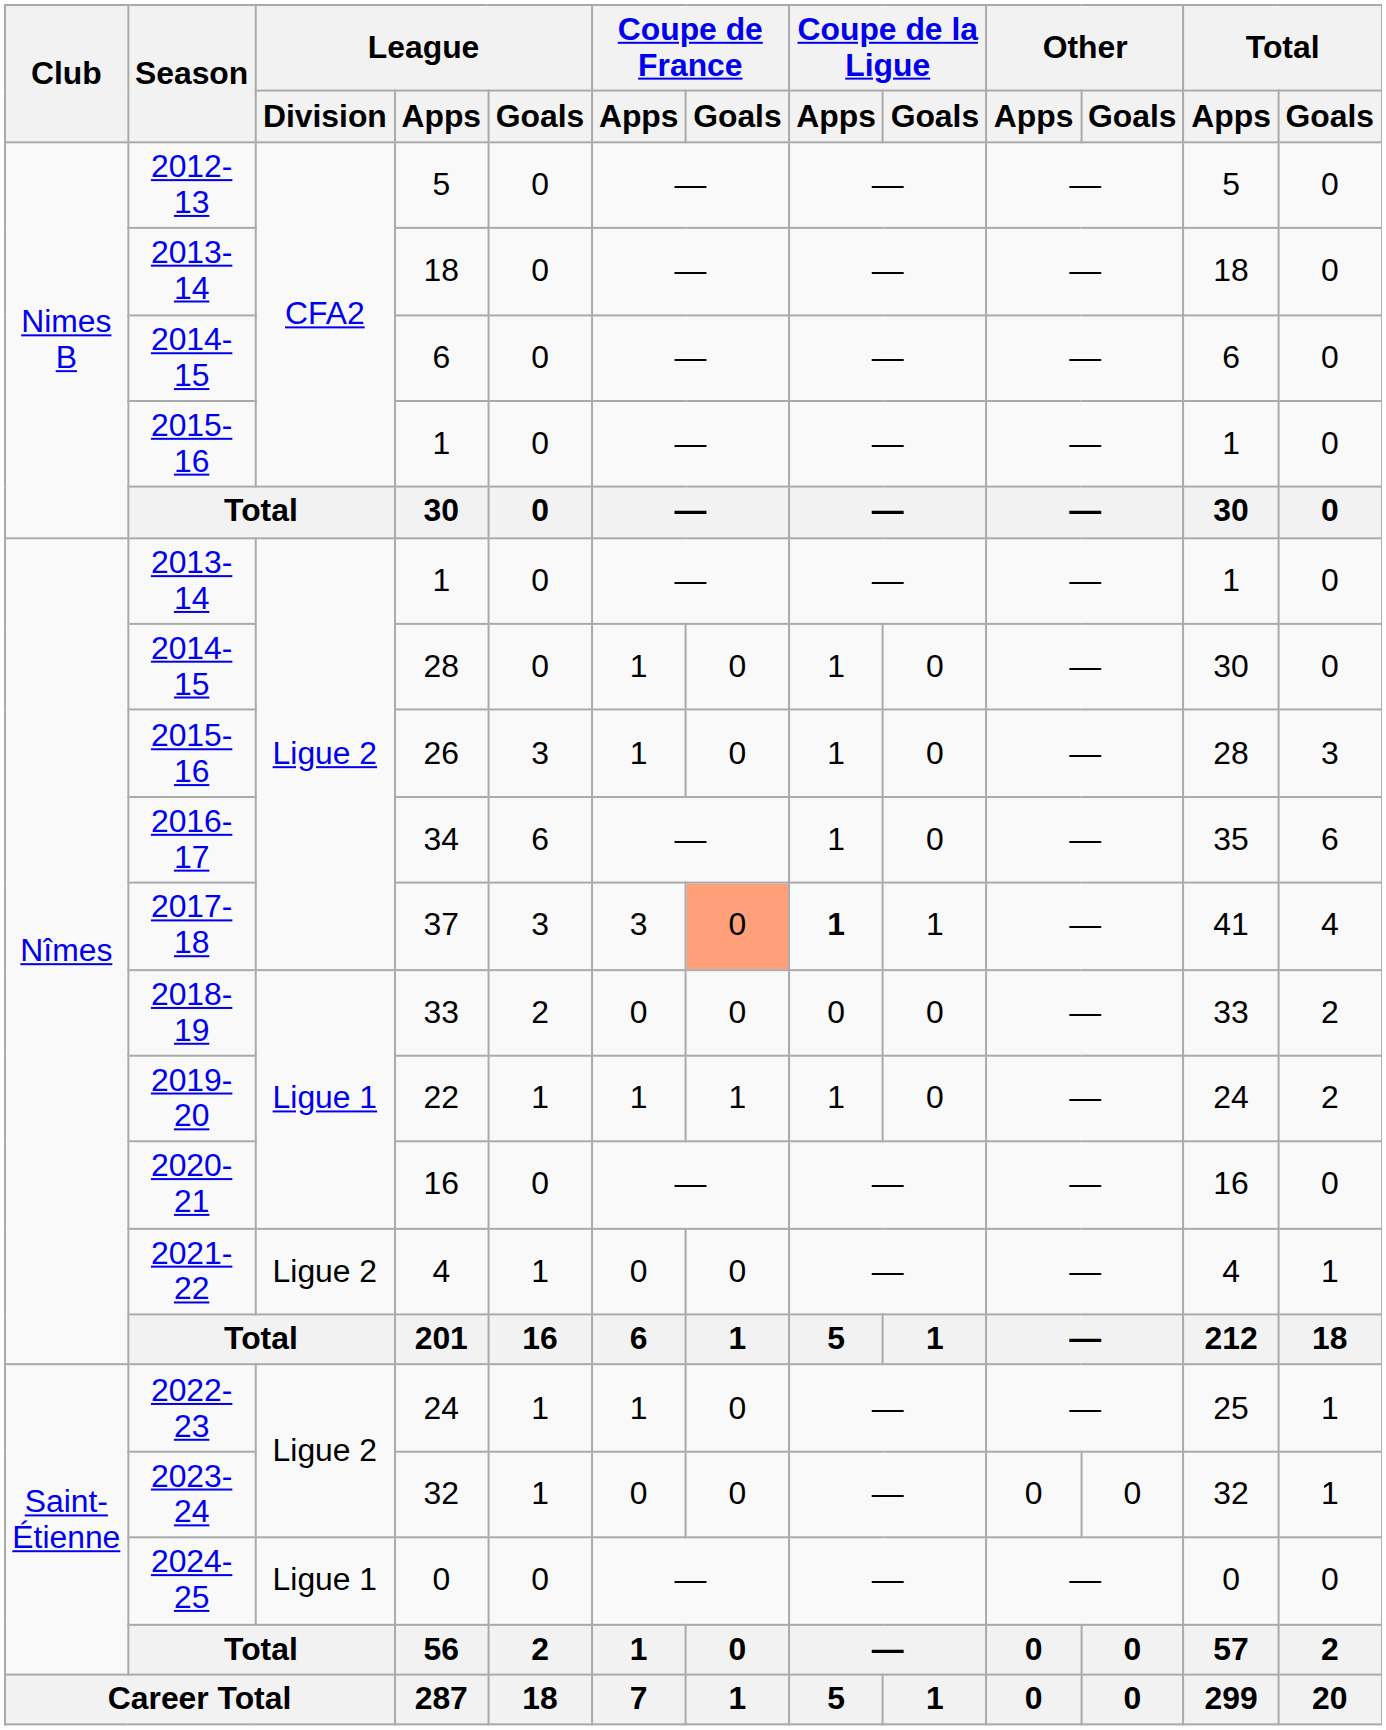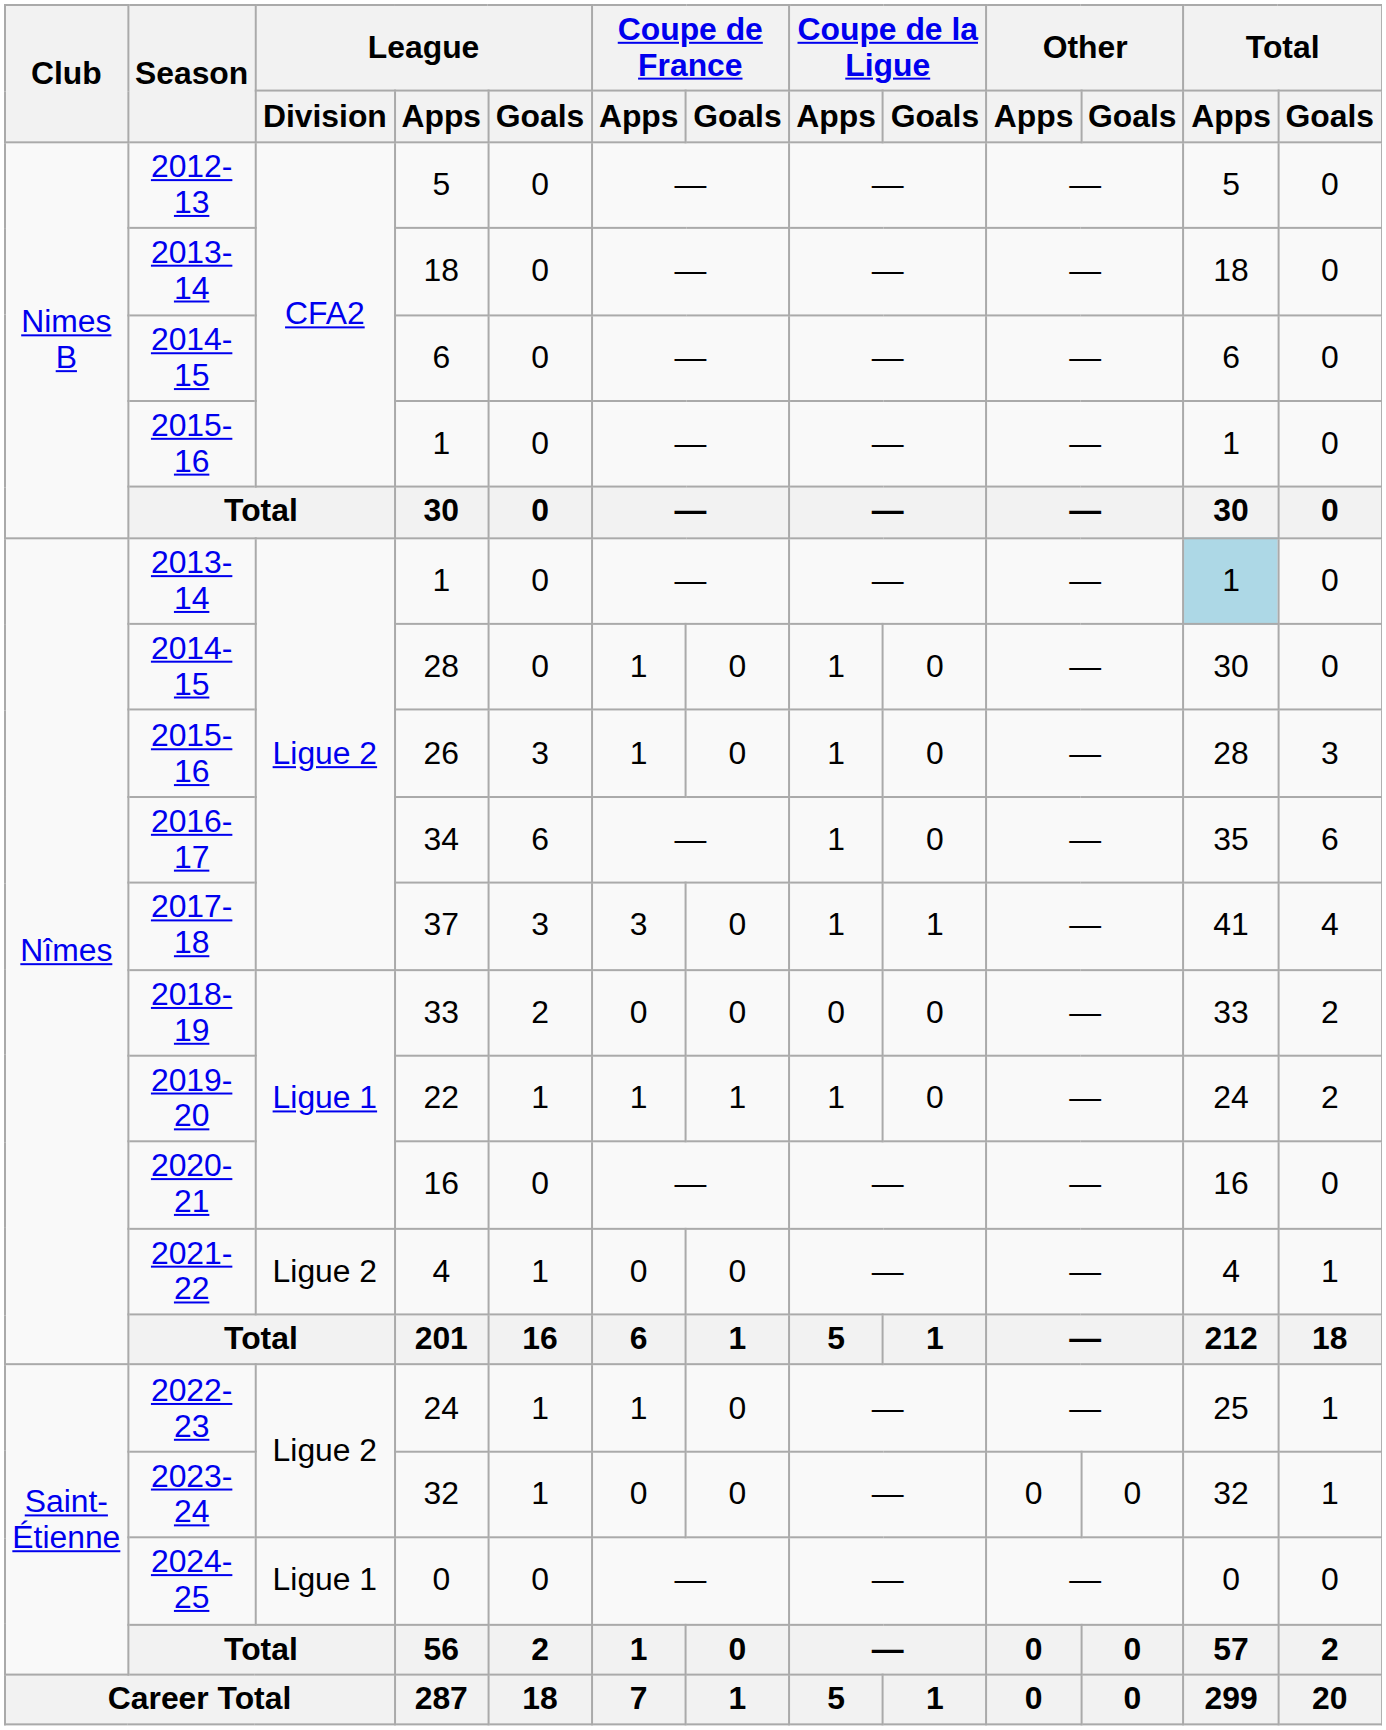(1231, 580) no background -> (1231, 580) lightblue background
(737, 925) lightsalmon background -> (737, 925) no background
(836, 925) bold -> (836, 925) normal
